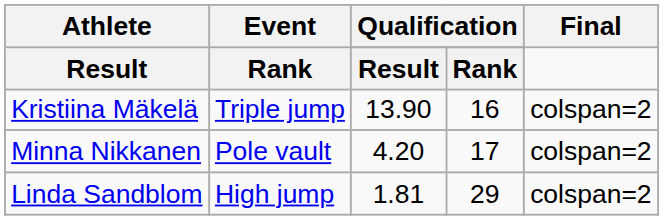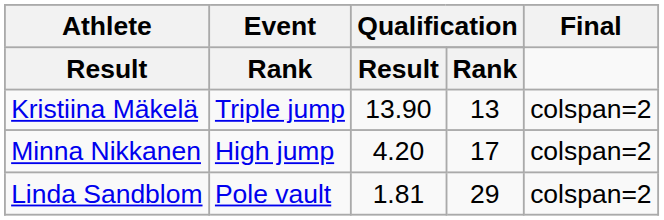(485, 110) 16 -> (485, 110) 13
(273, 152) Pole vault -> (275, 152) High jump
(275, 194) High jump -> (273, 194) Pole vault
